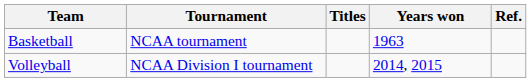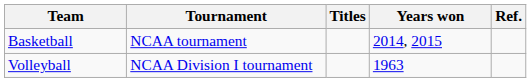(388, 41) 1963 -> (407, 41) 2014, 2015
(407, 65) 2014, 2015 -> (388, 65) 1963
